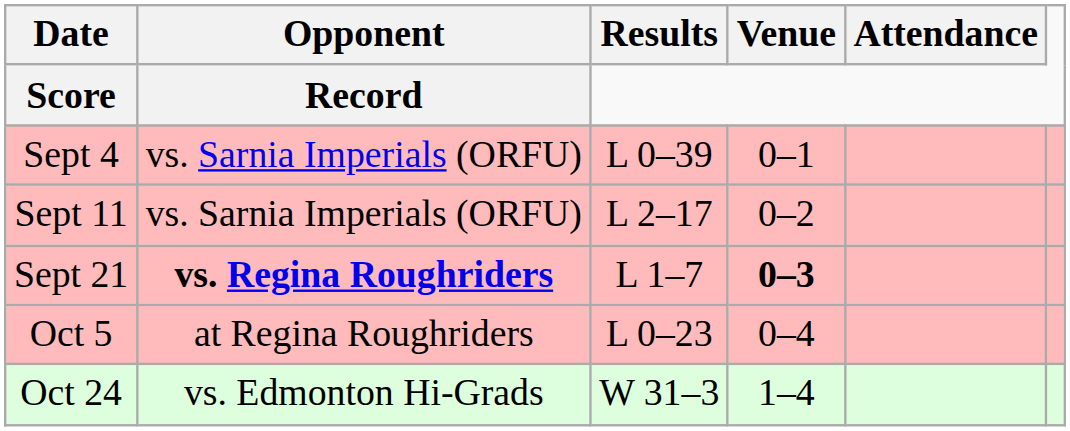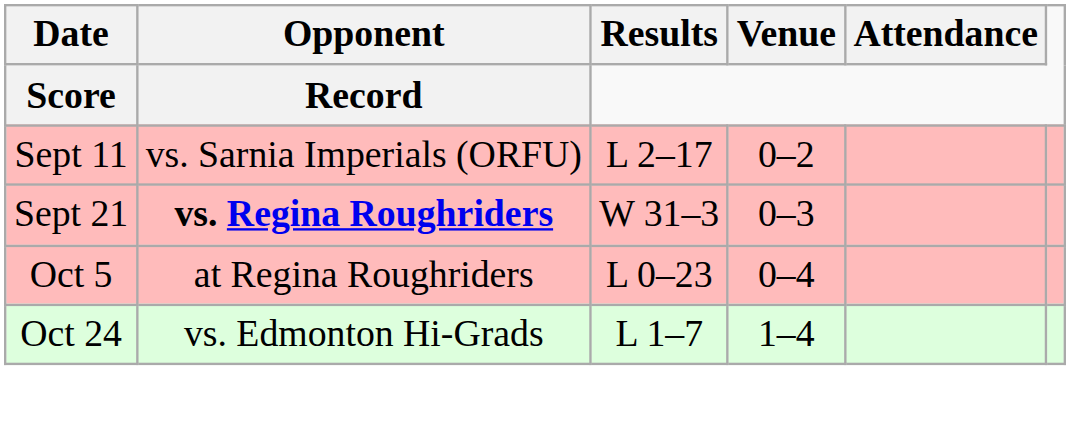- row: (71, 154)
(659, 273) L 1–7 -> (659, 214) W 31–3
(786, 273) bold -> (786, 214) normal
(659, 393) W 31–3 -> (659, 333) L 1–7
